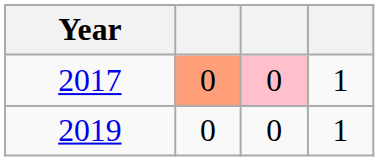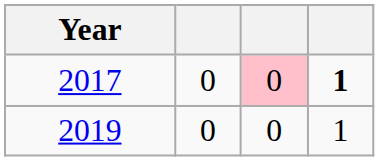(208, 79) lightsalmon background -> (208, 79) no background
(340, 79) normal -> (340, 79) bold
